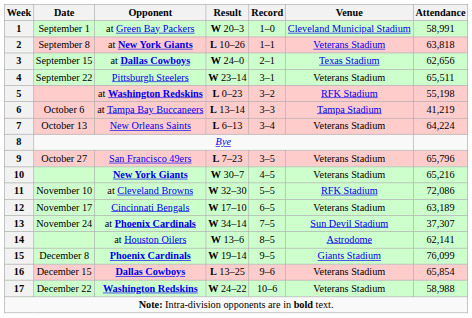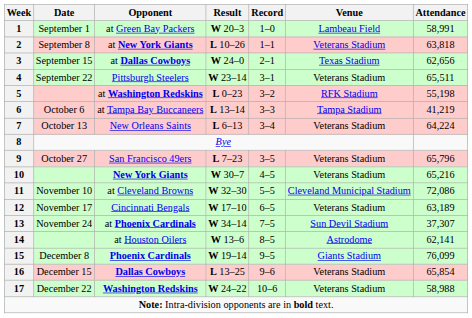(349, 28) Cleveland Municipal Stadium -> (349, 28) Lambeau Field
(349, 191) RFK Stadium -> (349, 191) Cleveland Municipal Stadium
